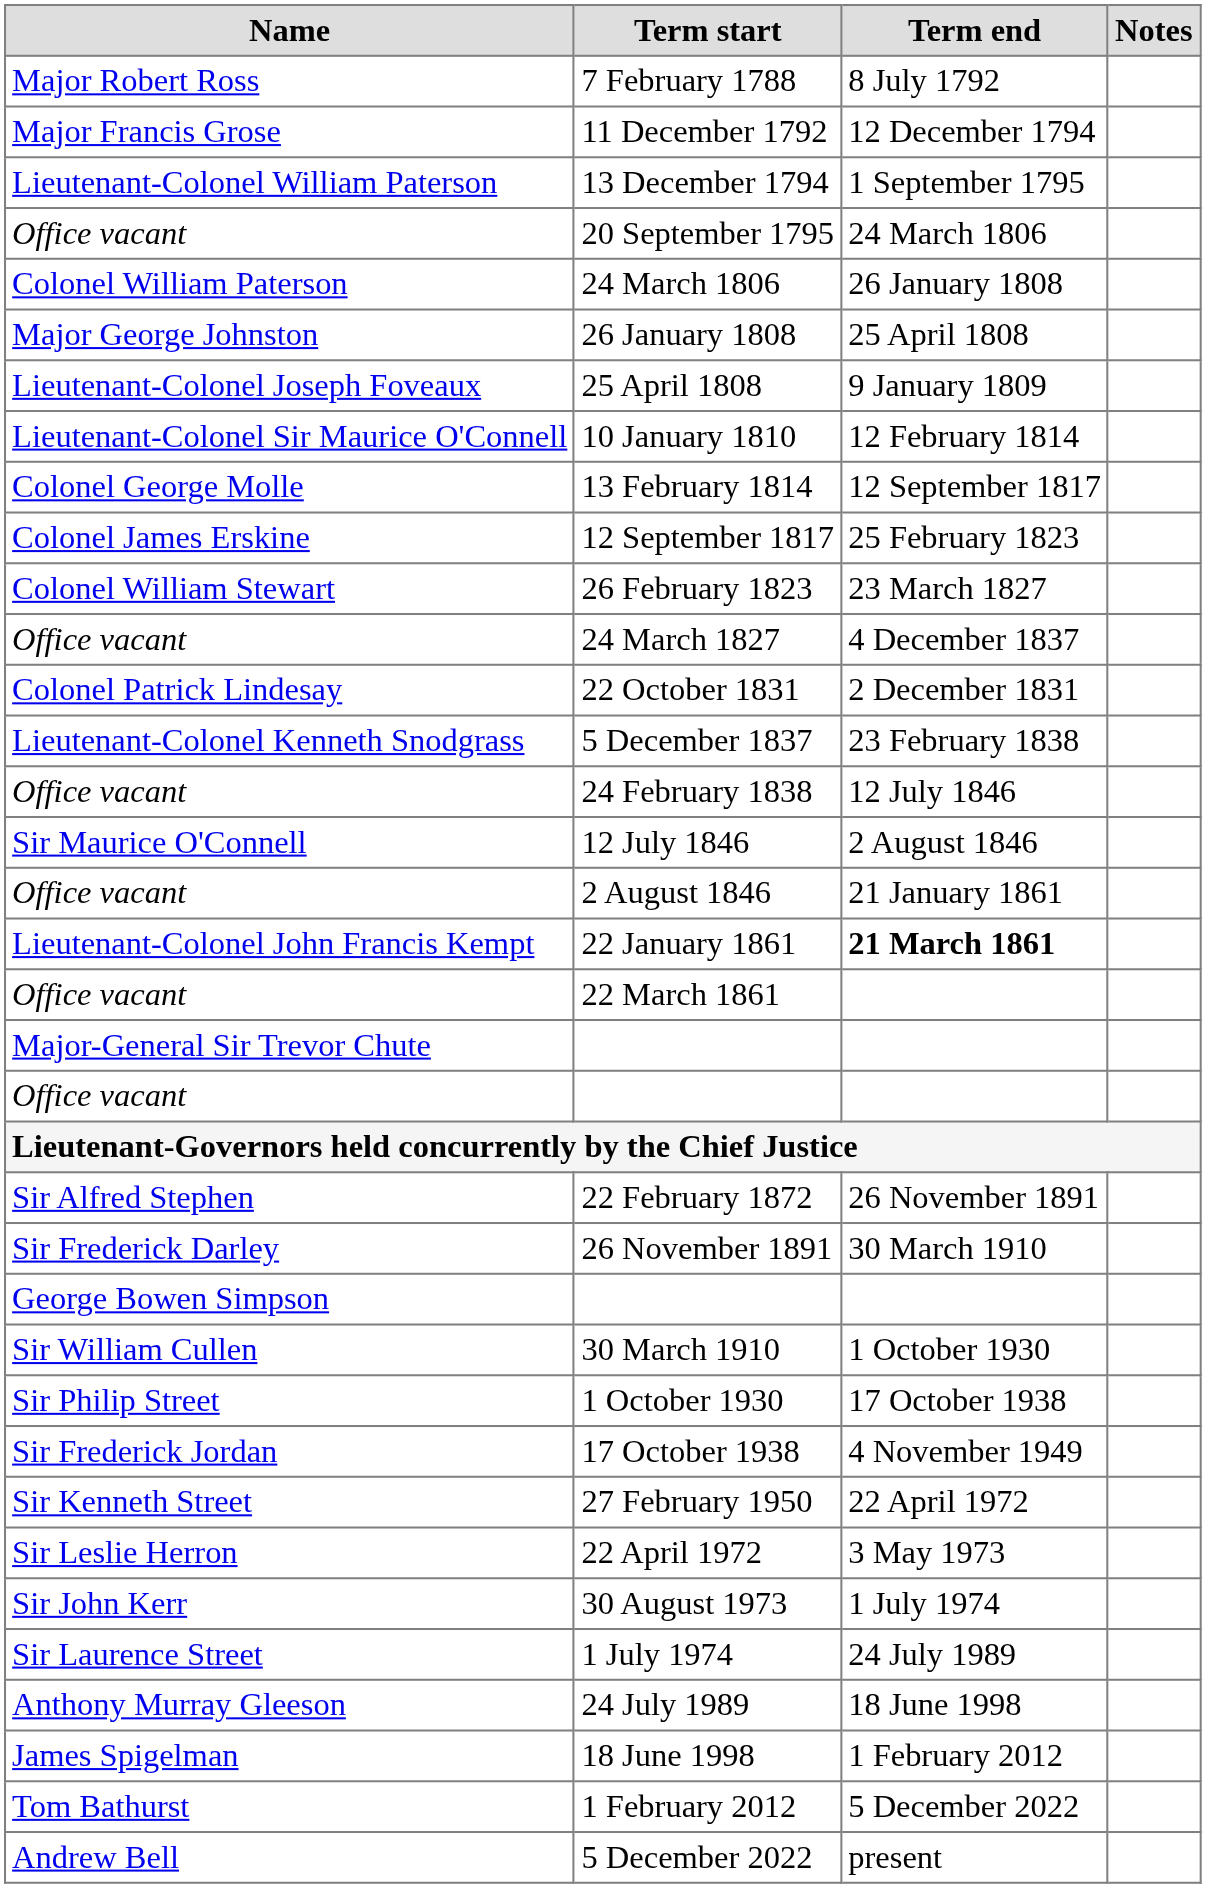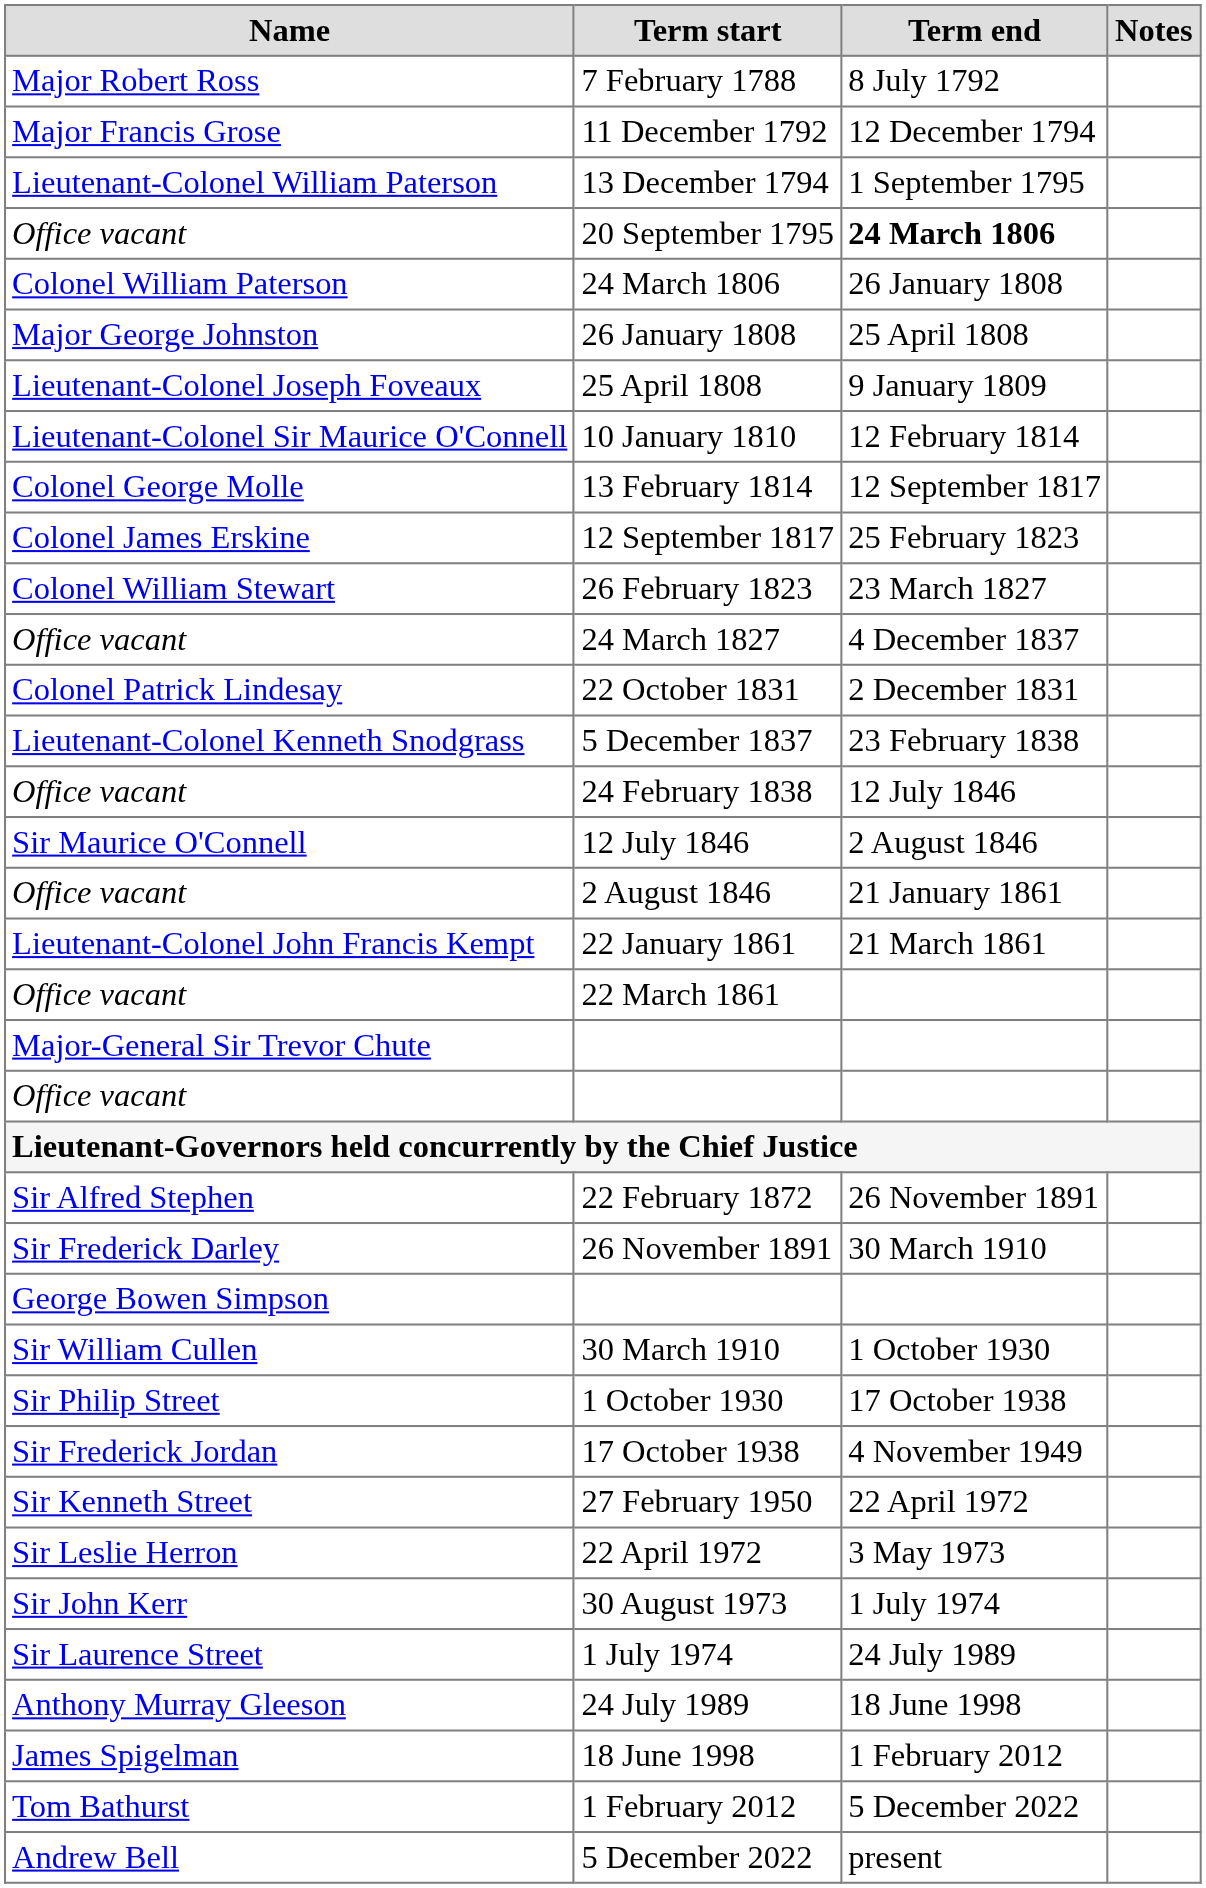(948, 232) normal -> (952, 232) bold
(952, 943) bold -> (948, 943) normal
